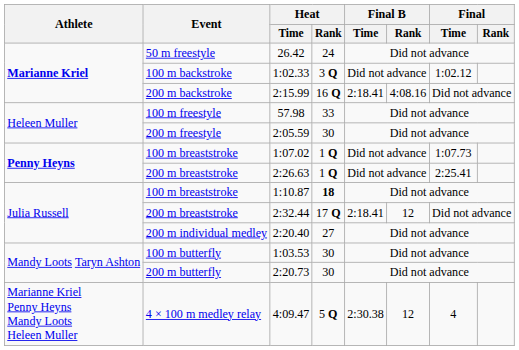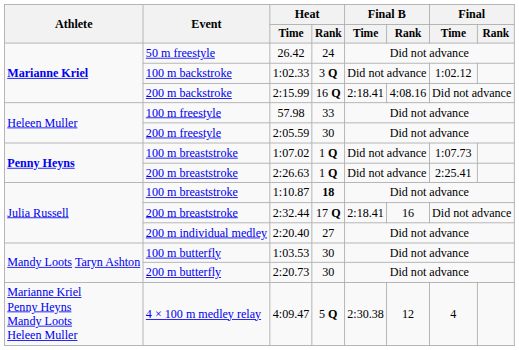(408, 213) 12 -> (408, 213) 16
